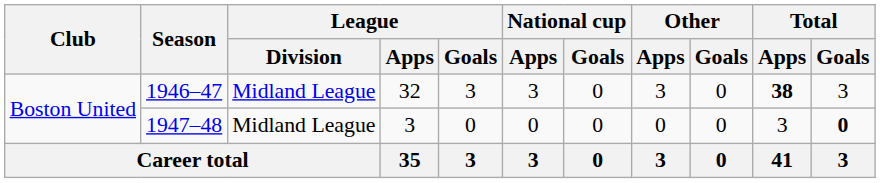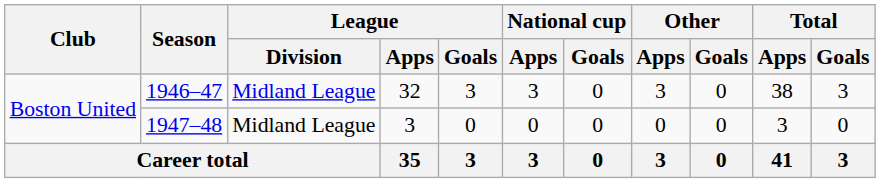(782, 90) bold -> (782, 90) normal
(843, 125) bold -> (843, 125) normal
